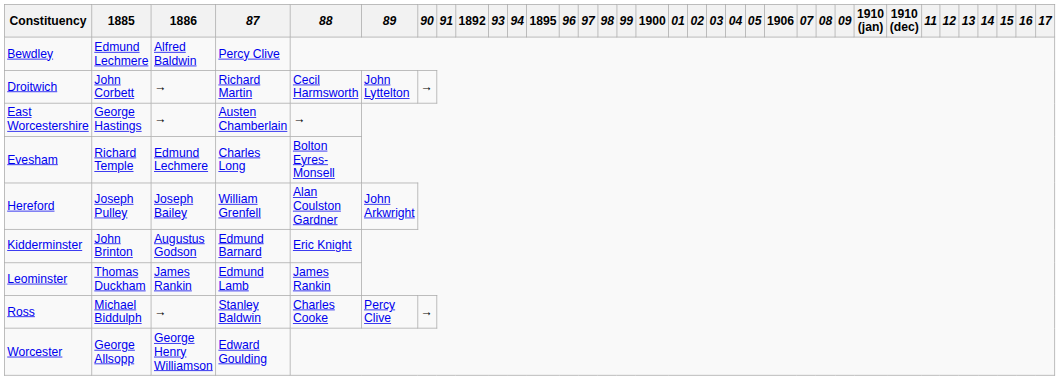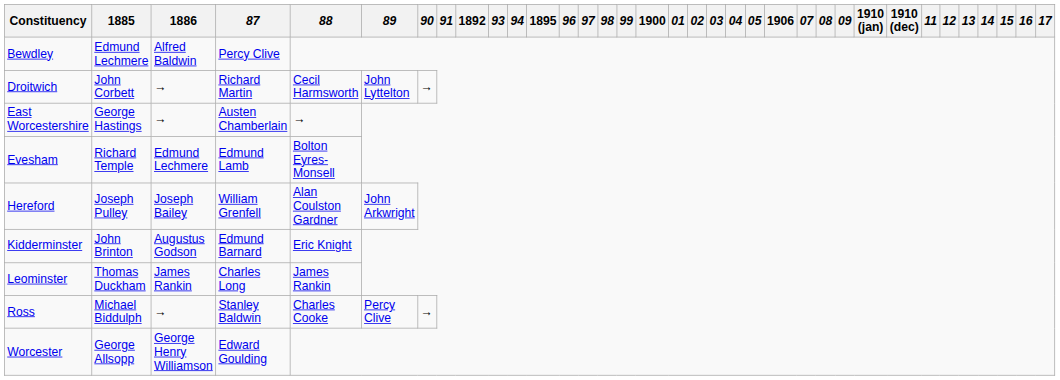(239, 159) Charles Long -> (241, 159) Edmund Lamb
(241, 279) Edmund Lamb -> (239, 279) Charles Long
